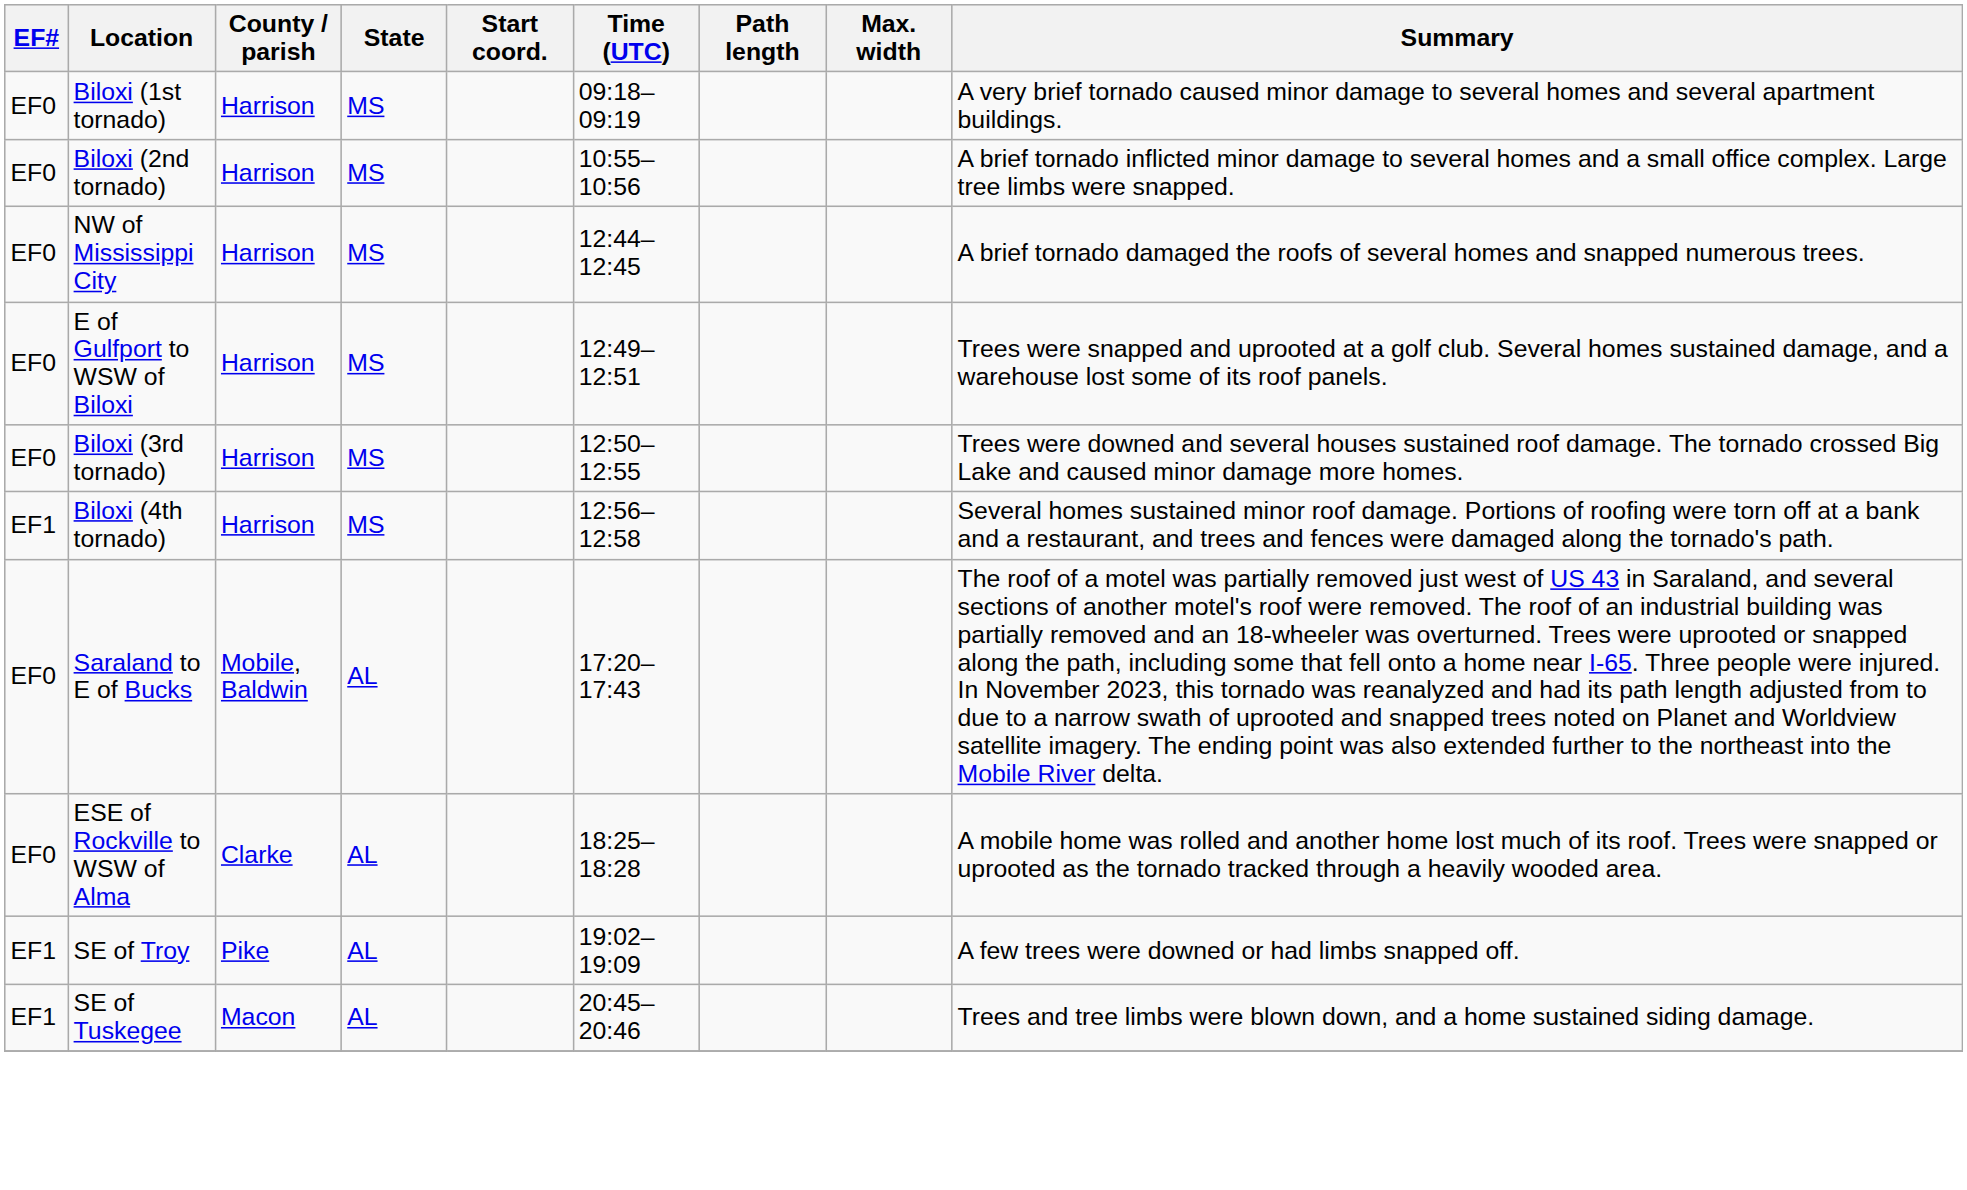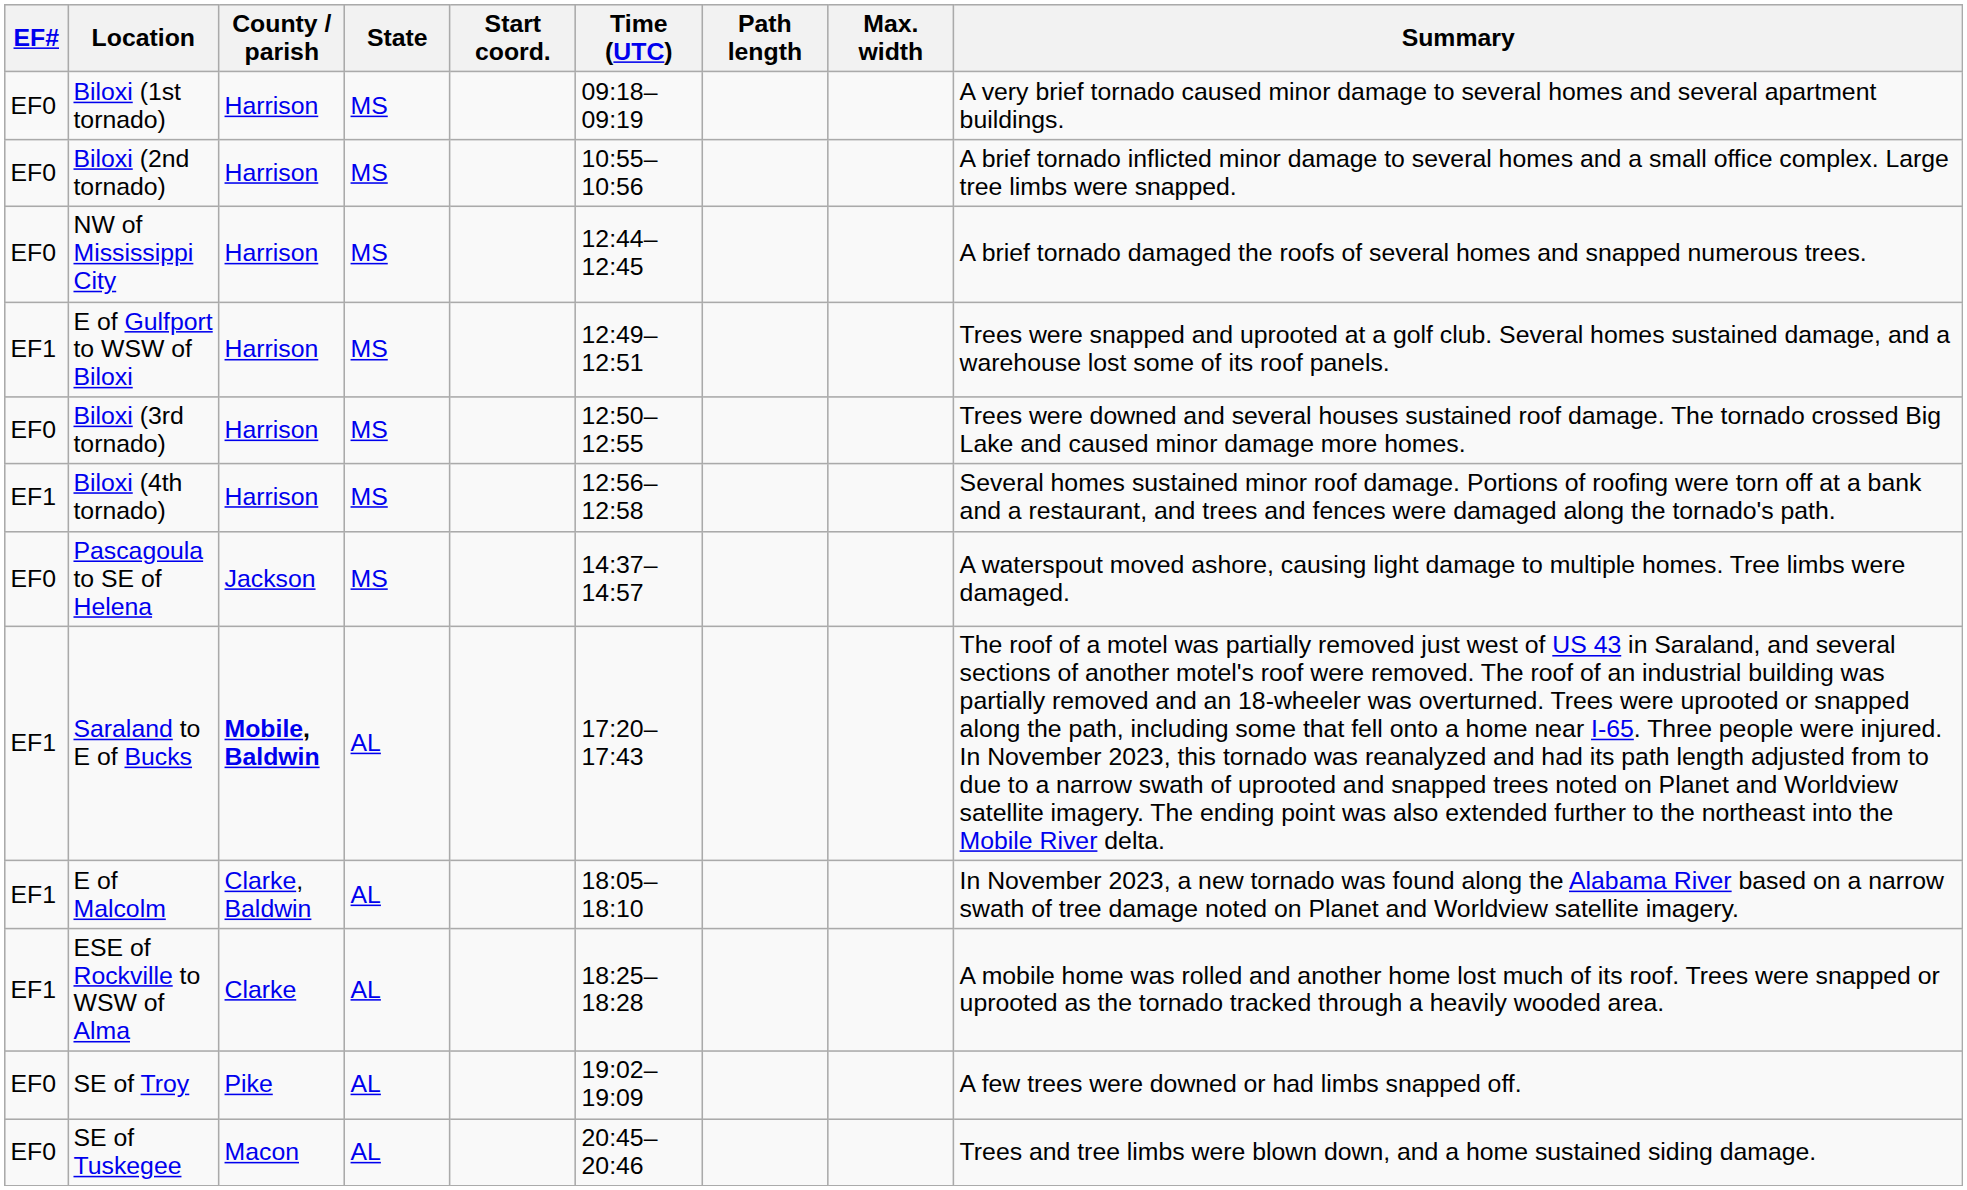(33, 362) EF0 -> (33, 348) EF1
+ row: (138, 578)
(33, 676) EF0 -> (33, 743) EF1
(264, 676) normal -> (272, 743) bold
+ row: (120, 894)
(33, 854) EF0 -> (33, 989) EF1
(33, 950) EF1 -> (33, 1084) EF0
(33, 1017) EF1 -> (33, 1151) EF0
